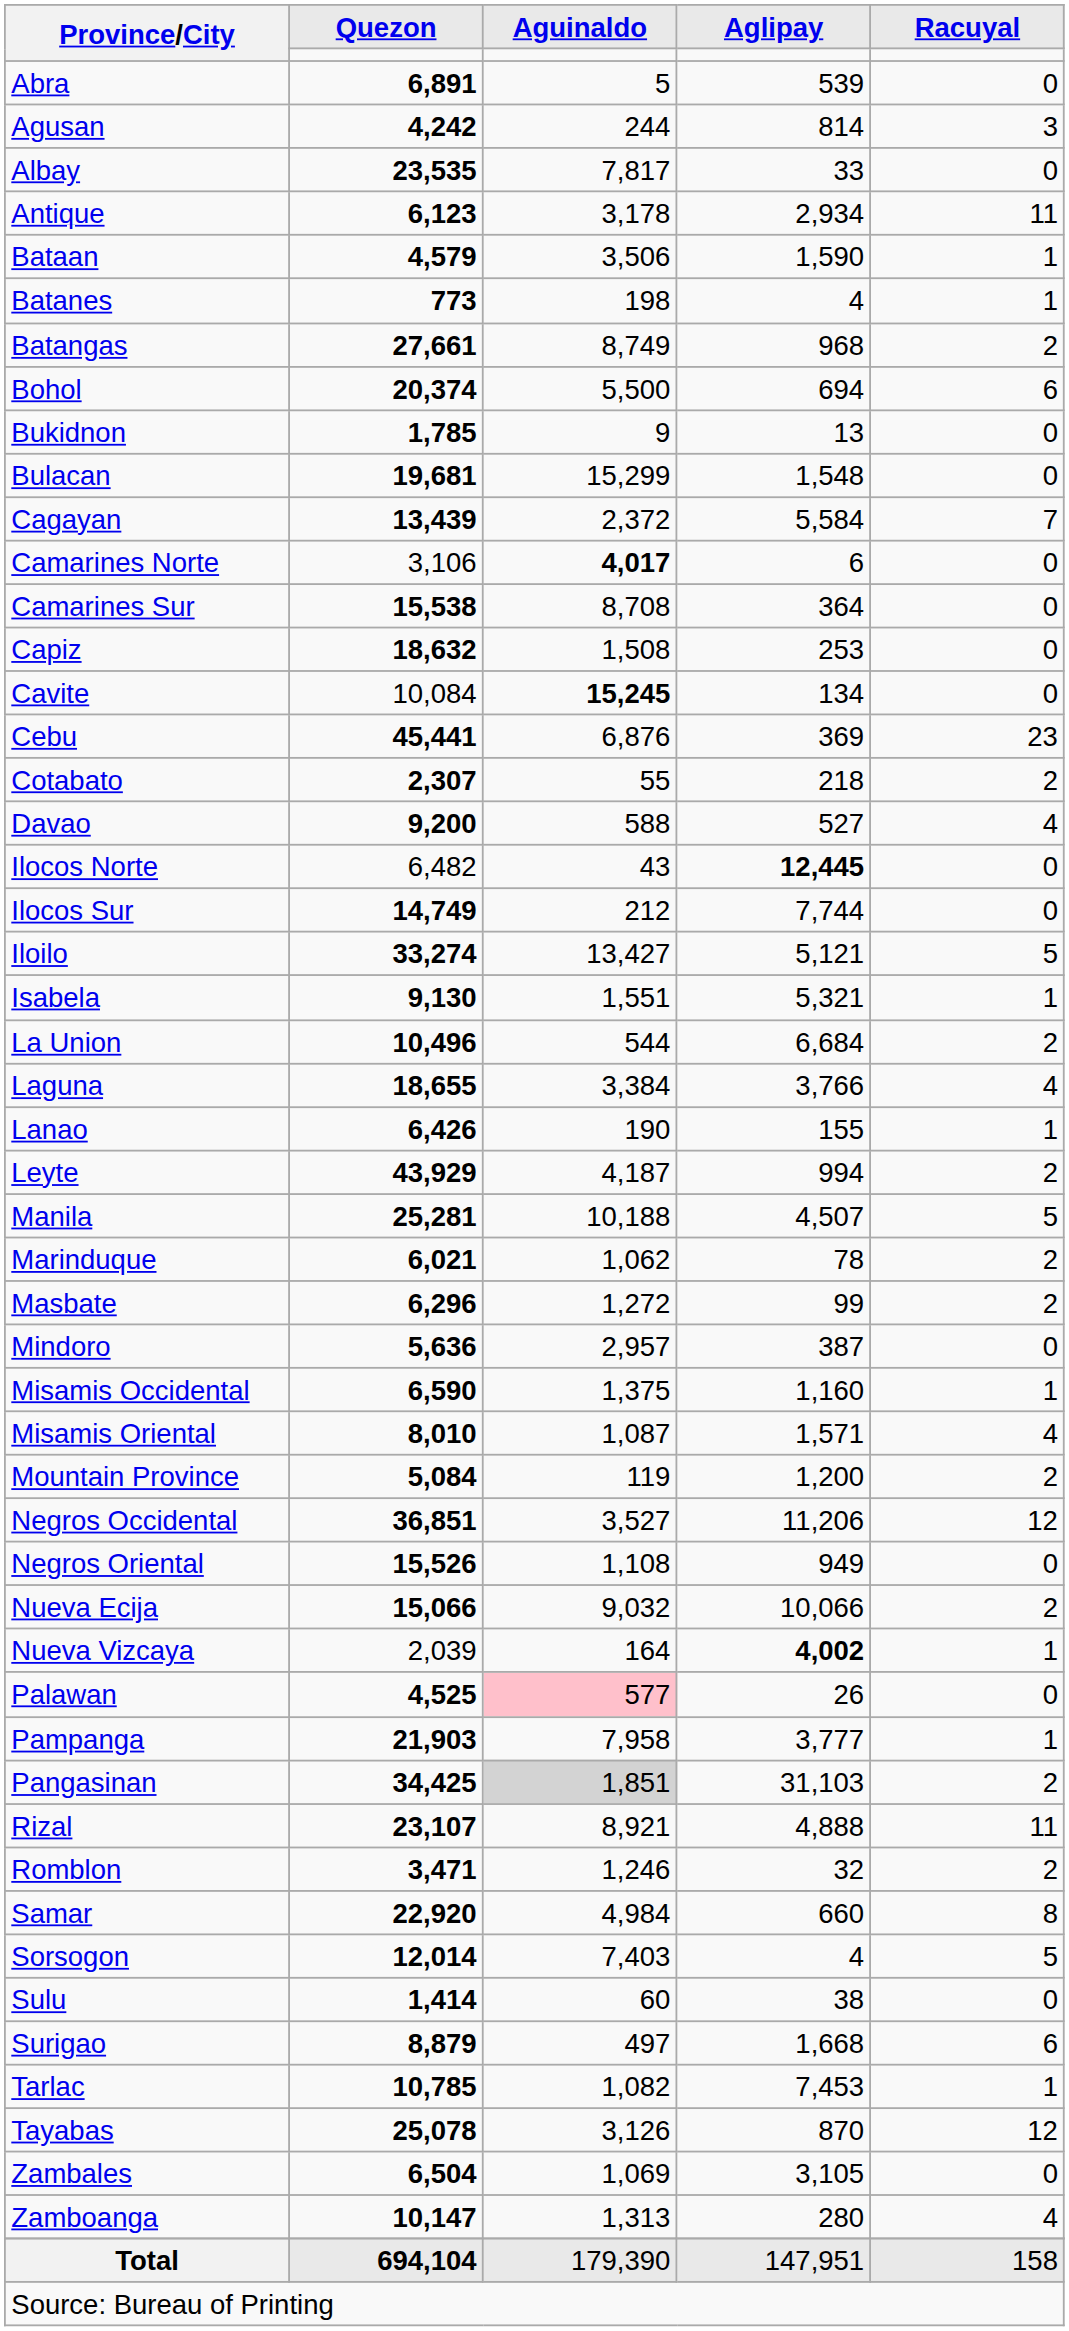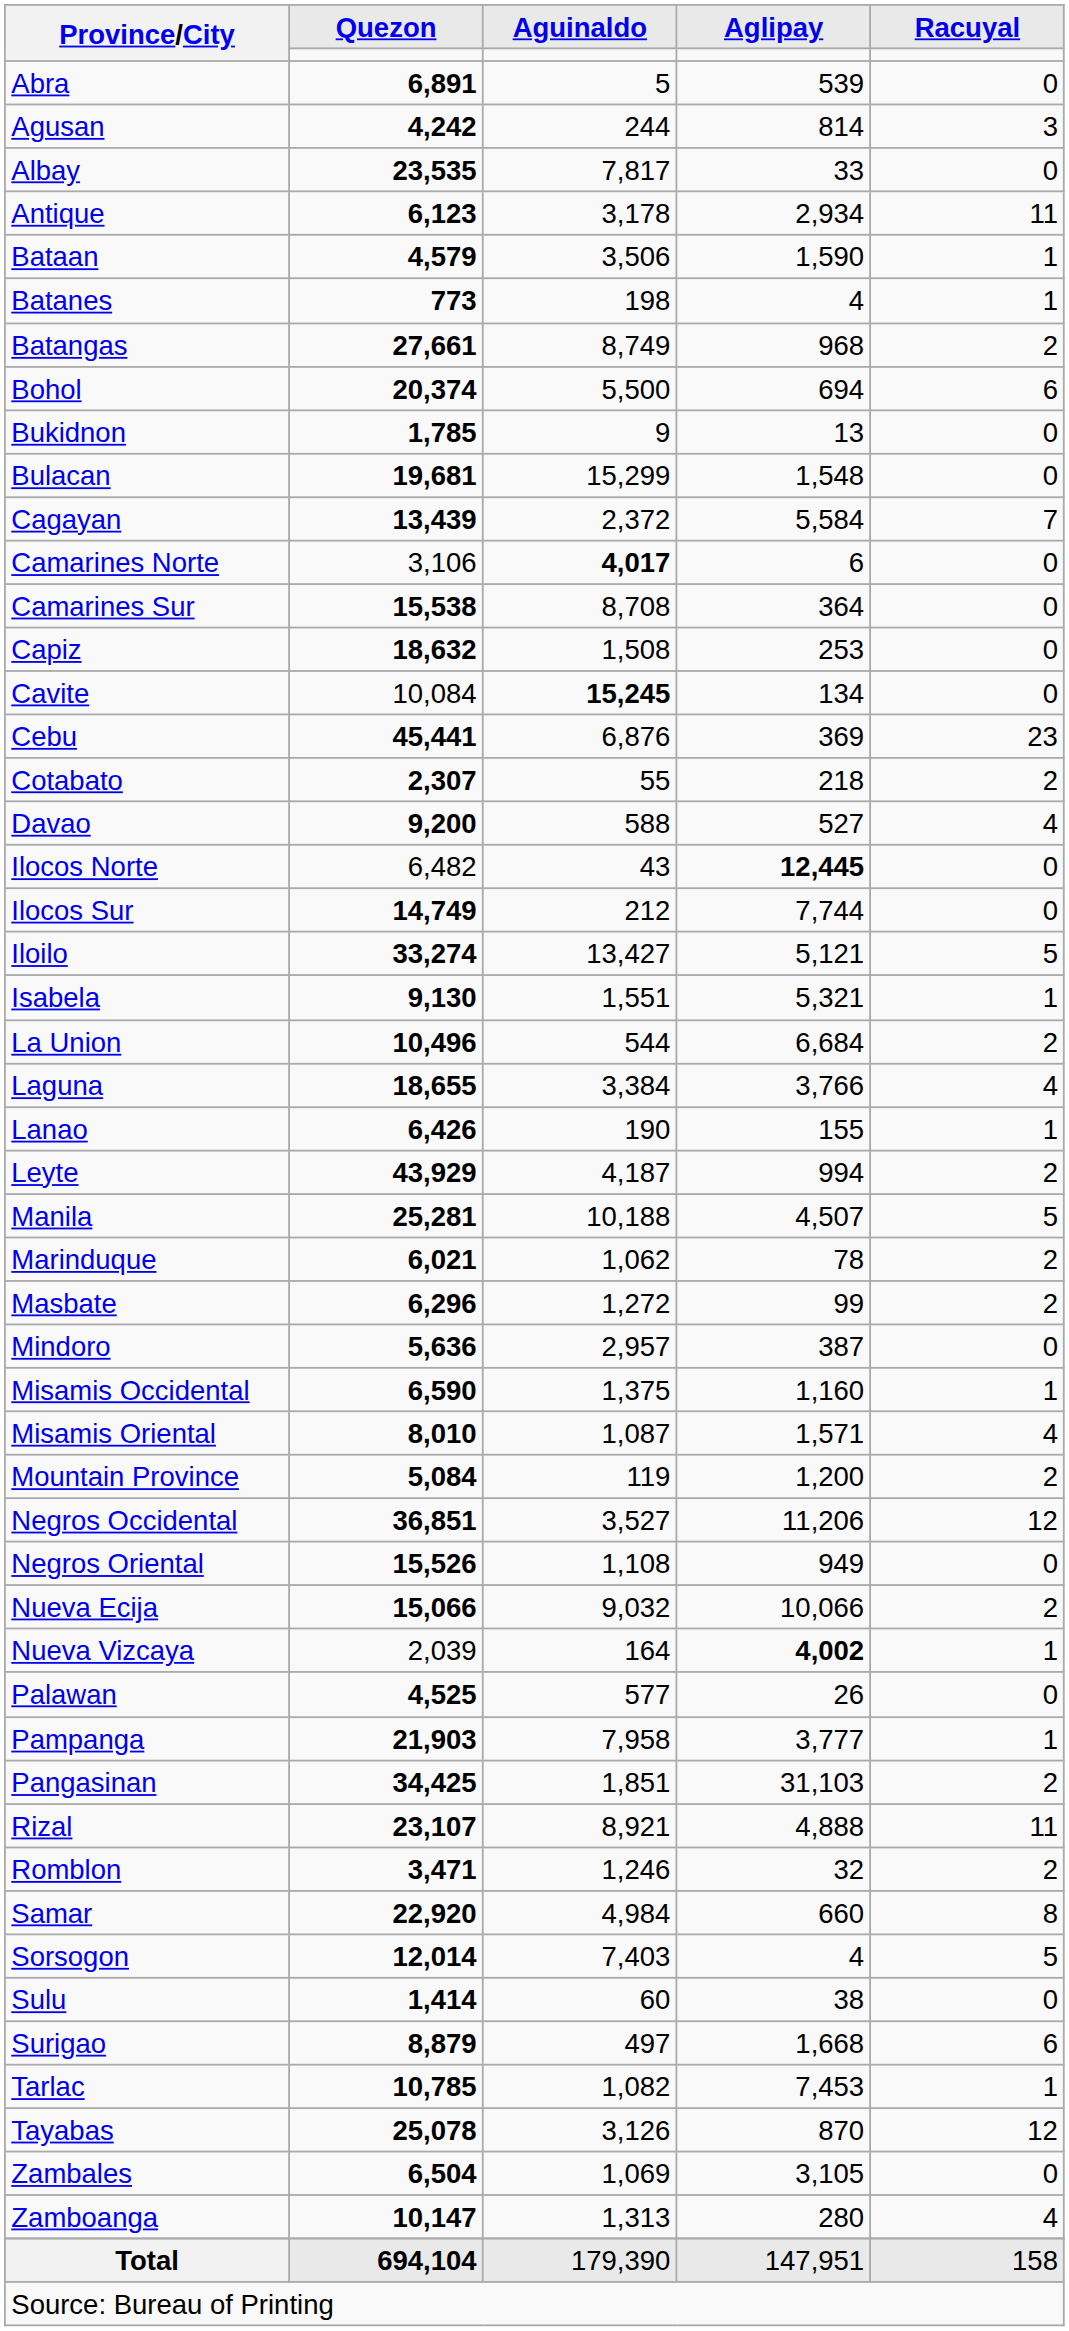(647, 1695) pink background -> (647, 1695) no background
(636, 1782) lightgrey background -> (636, 1782) no background
